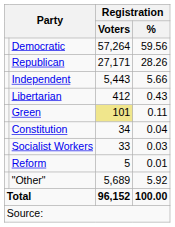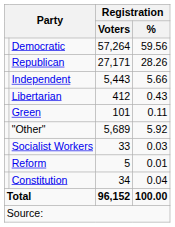(121, 113) khaki background -> (121, 113) no background
rows swapped: (40, 130) <-> (29, 180)
